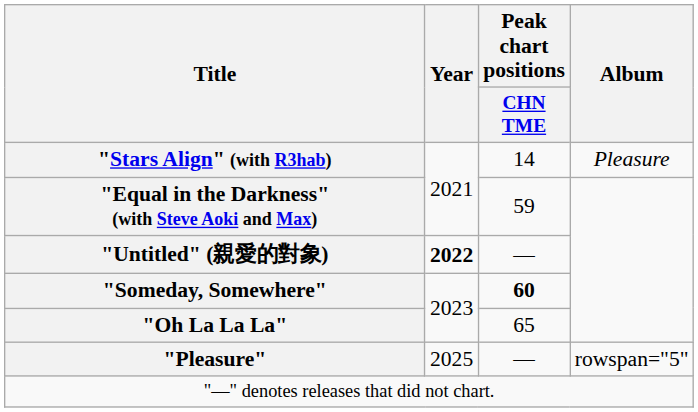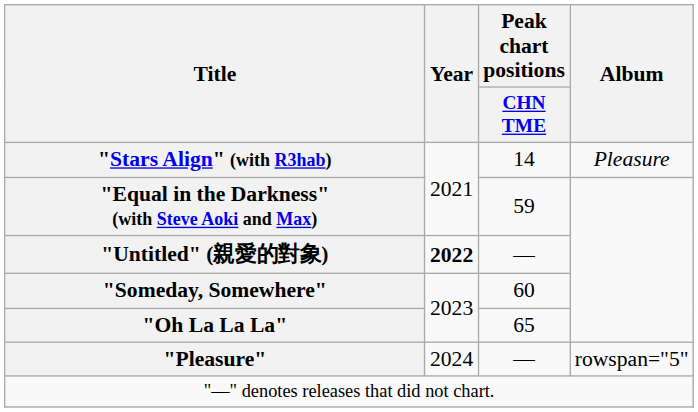(524, 290) bold -> (524, 290) normal
(452, 359) 2025 -> (452, 359) 2024
